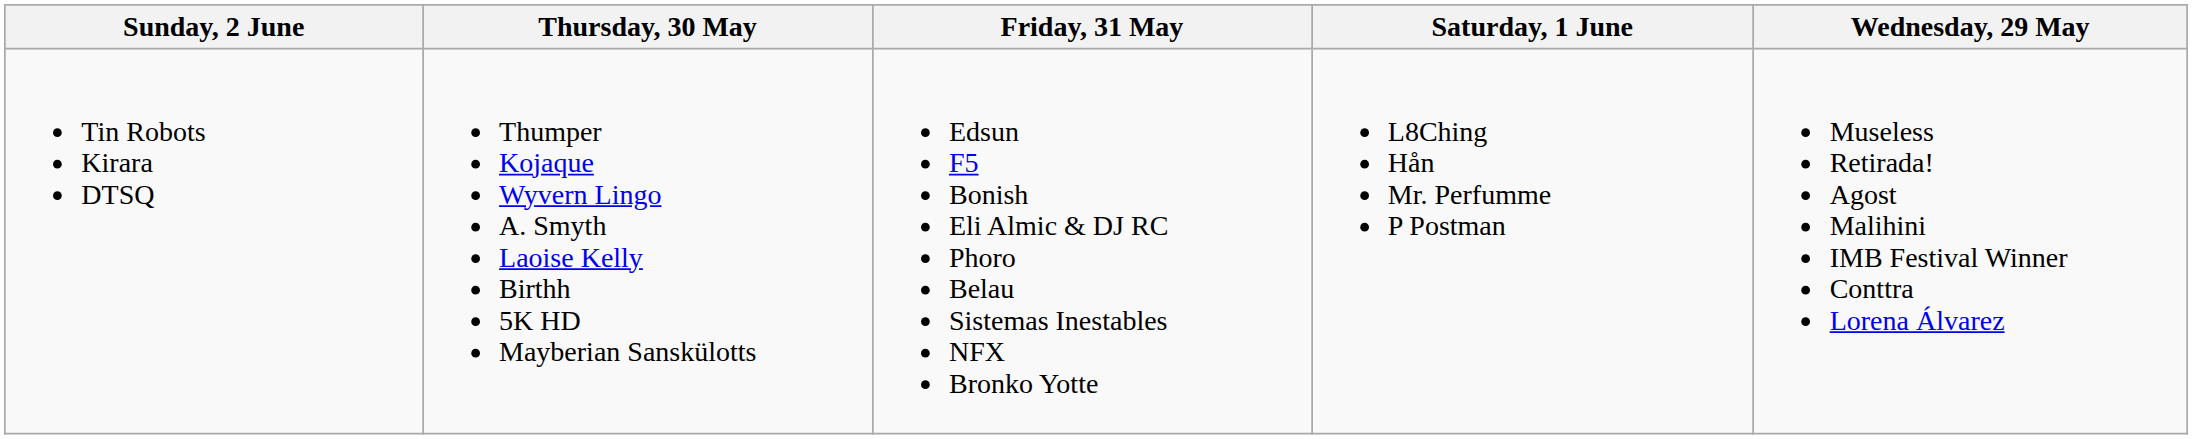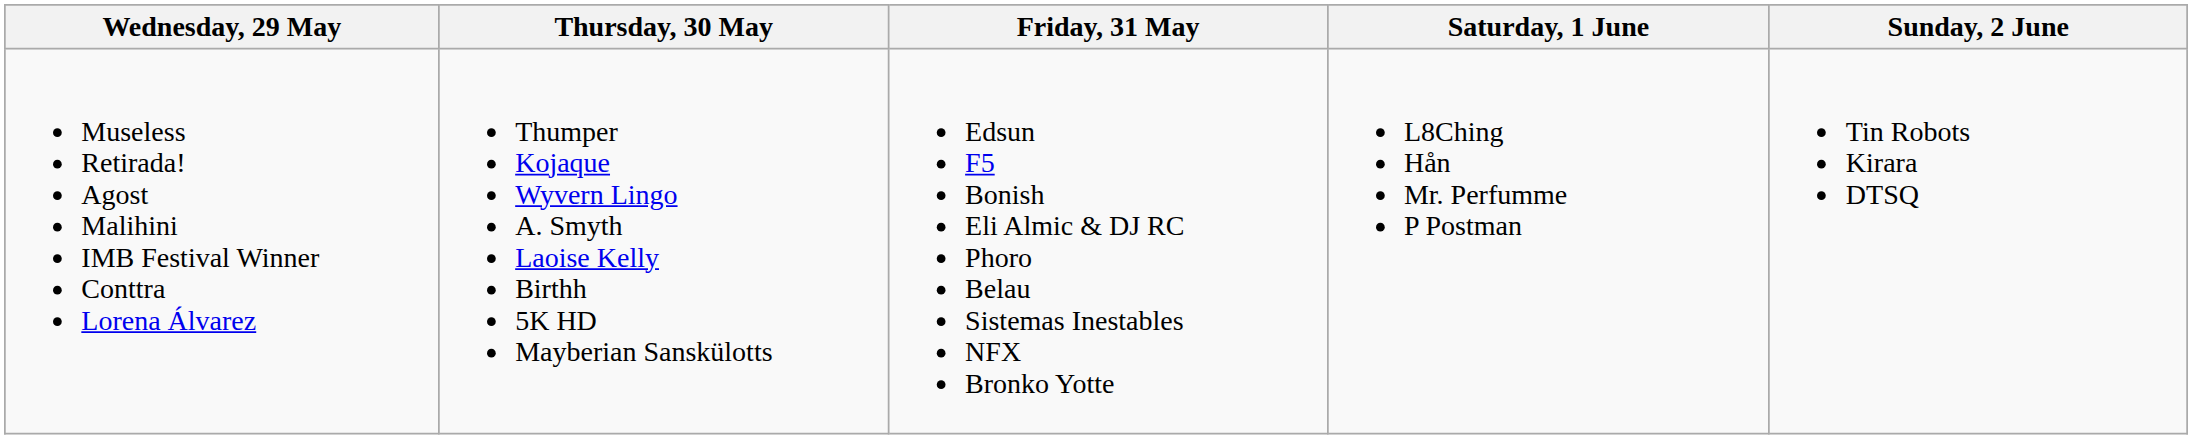columns swapped: (1970, 26) <-> (214, 26)
